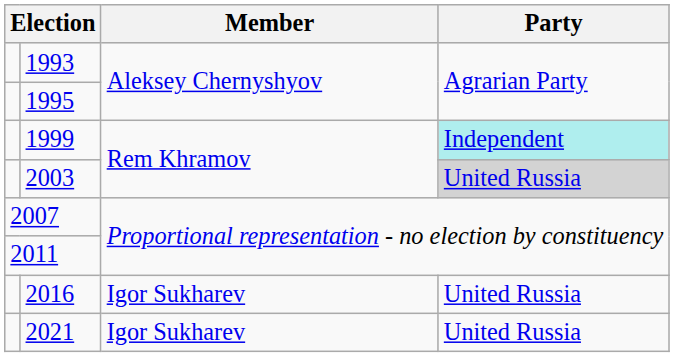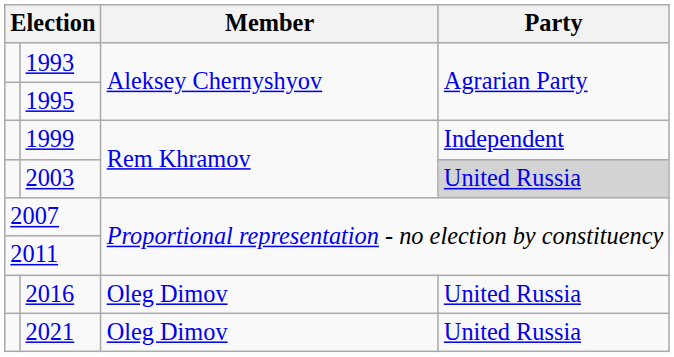(504, 139) paleturquoise background -> (504, 139) no background
(176, 293) Igor Sukharev -> (167, 293) Oleg Dimov
(176, 332) Igor Sukharev -> (167, 332) Oleg Dimov
